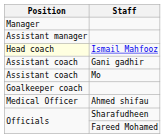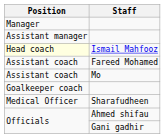(117, 62) Gani gadhir -> (125, 62) Fareed Mohamed
(120, 101) Ahmed shifau -> (120, 101) Sharafudheen
(120, 114) Sharafudheen -> (120, 114) Ahmed shifau
(125, 127) Fareed Mohamed -> (117, 127) Gani gadhir
